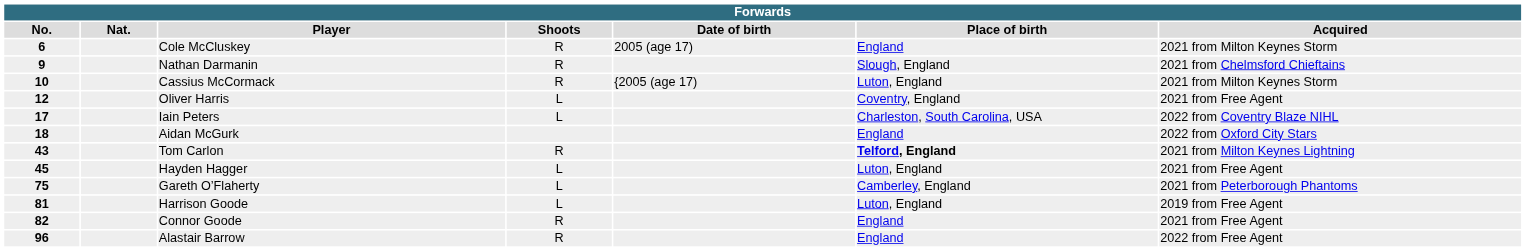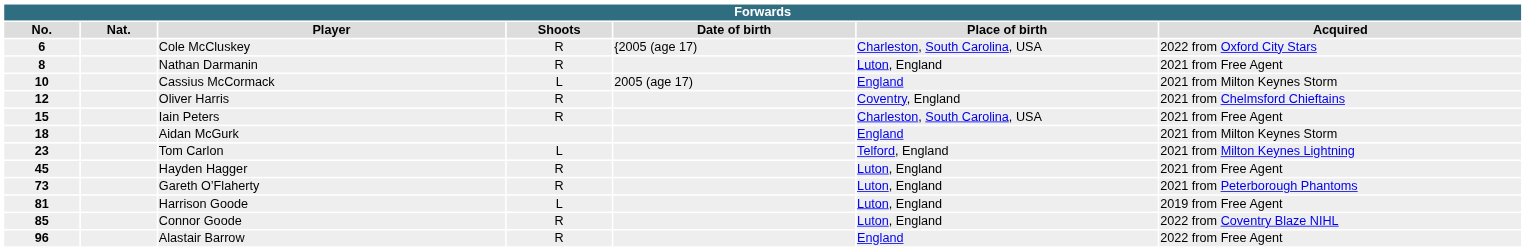(654, 47) 2005 (age 17) -> (656, 47) {2005 (age 17)
(880, 47) England -> (949, 47) Charleston, South Carolina, USA
(1249, 47) 2021 from Milton Keynes Storm -> (1239, 47) 2022 from Oxford City Stars
(42, 64) 9 -> (42, 64) 8
(903, 64) Slough, England -> (900, 64) Luton, England
(1253, 64) 2021 from Chelmsford Chieftains -> (1221, 64) 2021 from Free Agent
(559, 82) R -> (559, 82) L
(656, 82) {2005 (age 17) -> (654, 82) 2005 (age 17)
(900, 82) Luton, England -> (880, 82) England
(559, 99) L -> (559, 99) R
(1221, 99) 2021 from Free Agent -> (1253, 99) 2021 from Chelmsford Chieftains
(42, 116) 17 -> (42, 116) 15
(559, 116) L -> (559, 116) R
(1249, 116) 2022 from Coventry Blaze NIHL -> (1221, 116) 2021 from Free Agent
(1239, 134) 2022 from Oxford City Stars -> (1249, 134) 2021 from Milton Keynes Storm
(42, 151) 43 -> (42, 151) 23
(559, 151) R -> (559, 151) L
(906, 151) bold -> (903, 151) normal
(559, 169) L -> (559, 169) R
(42, 186) 75 -> (42, 186) 73
(559, 186) L -> (559, 186) R
(914, 186) Camberley, England -> (900, 186) Luton, England
(42, 221) 82 -> (42, 221) 85
(880, 221) England -> (900, 221) Luton, England
(1221, 221) 2021 from Free Agent -> (1249, 221) 2022 from Coventry Blaze NIHL
